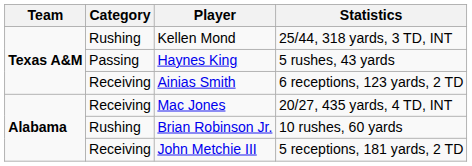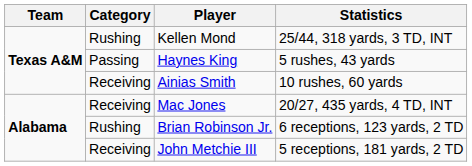(371, 82) 6 receptions, 123 yards, 2 TD -> (341, 82) 10 rushes, 60 yards
(341, 127) 10 rushes, 60 yards -> (371, 127) 6 receptions, 123 yards, 2 TD
